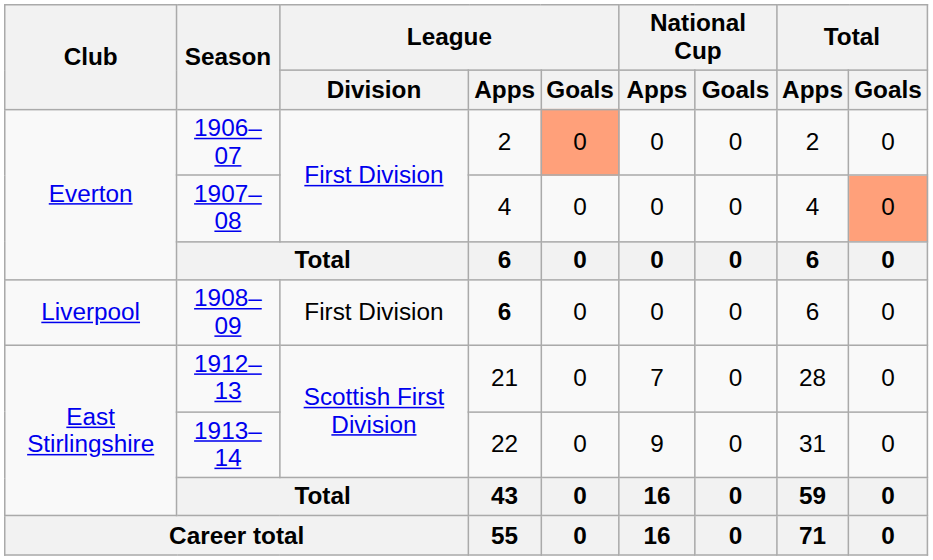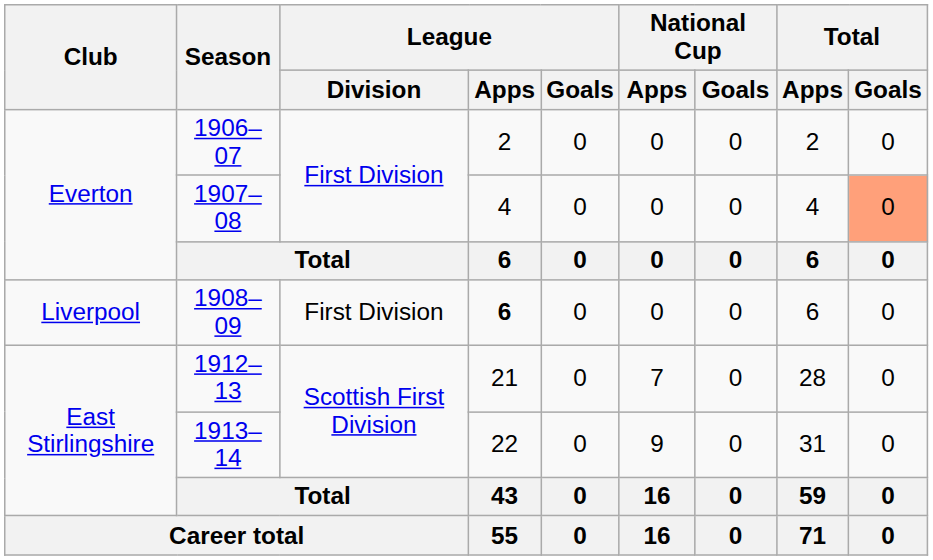(580, 141) lightsalmon background -> (580, 141) no background
